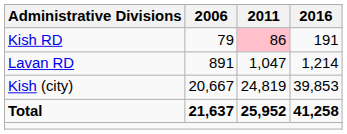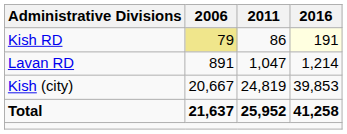(226, 39) no background -> (226, 39) khaki background
(278, 39) pink background -> (278, 39) no background
(326, 39) no background -> (326, 39) lightyellow background
